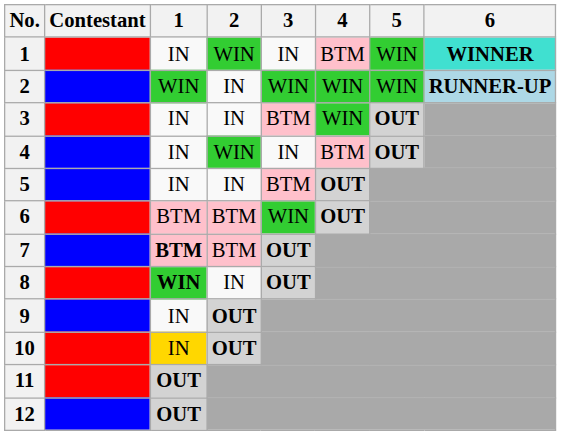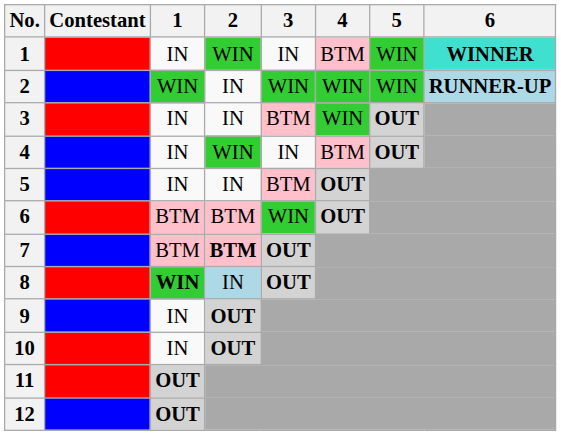(179, 250) bold -> (178, 250) normal
(234, 250) normal -> (233, 250) bold
(234, 282) no background -> (233, 282) lightblue background
(179, 348) gold background -> (178, 348) no background
